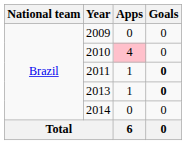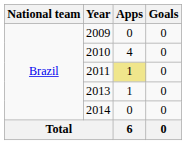(130, 52) pink background -> (130, 52) no background
(130, 71) no background -> (130, 71) khaki background
(164, 71) bold -> (164, 71) normal
(164, 91) bold -> (164, 91) normal
